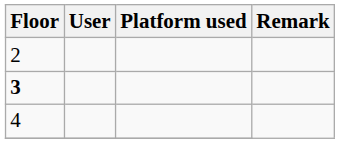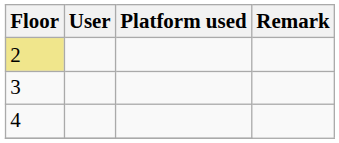(15, 54) no background -> (15, 54) khaki background
(15, 87) bold -> (15, 87) normal
